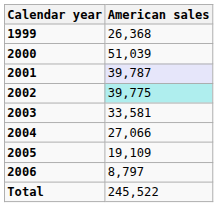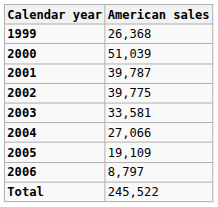(130, 73) lavender background -> (130, 73) no background
(130, 93) paleturquoise background -> (130, 93) no background
